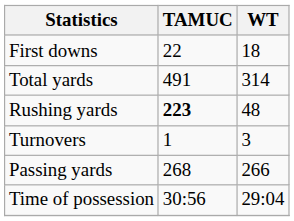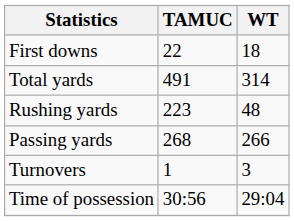(177, 110) bold -> (177, 110) normal
rows swapped: (61, 170) <-> (47, 140)
